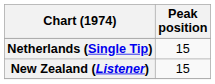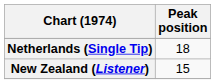(183, 48) 15 -> (183, 48) 18
